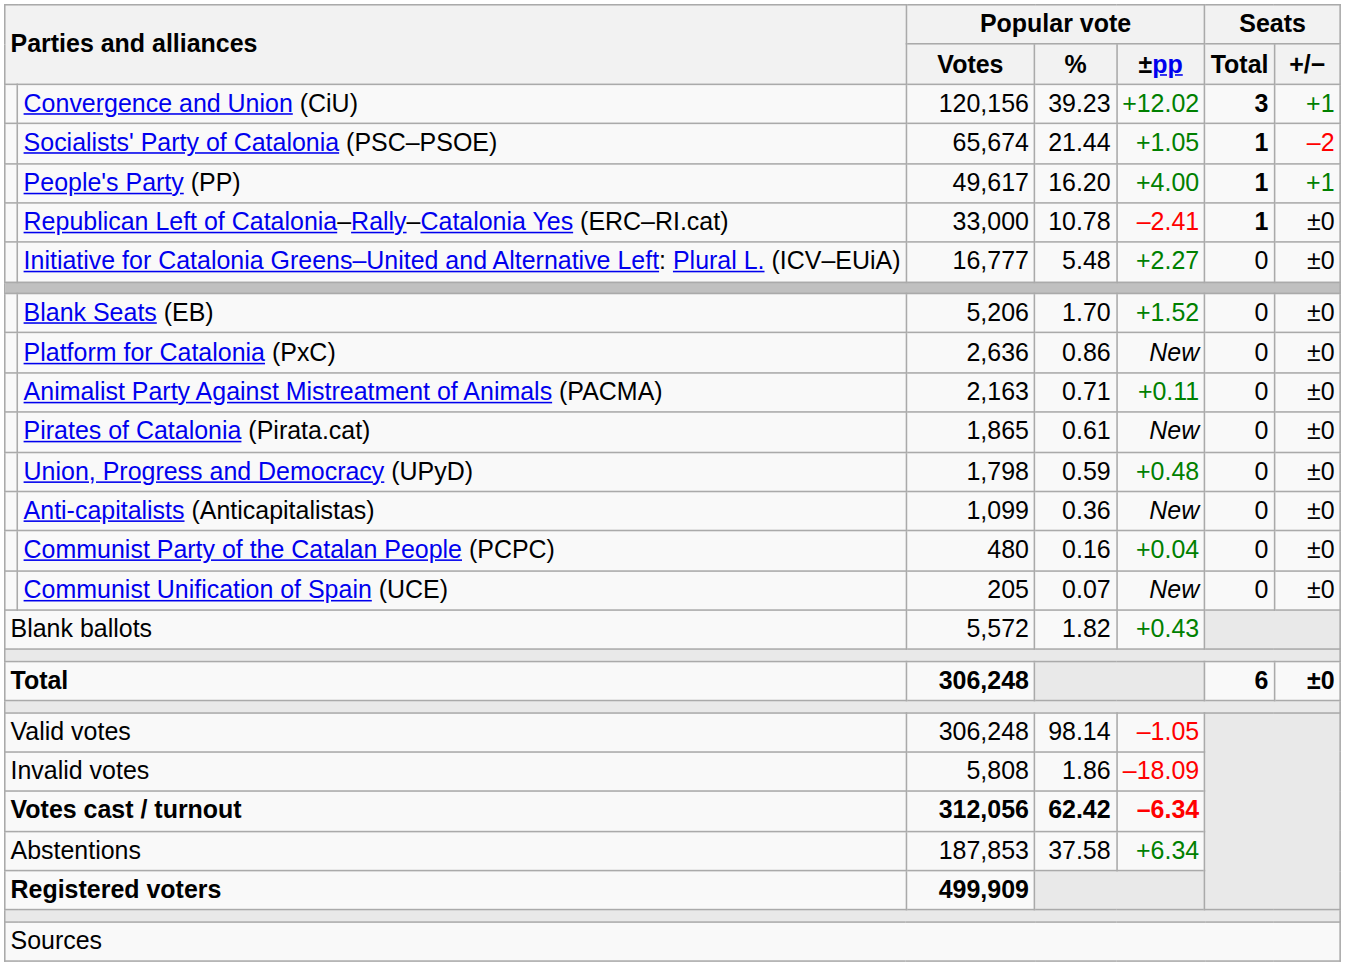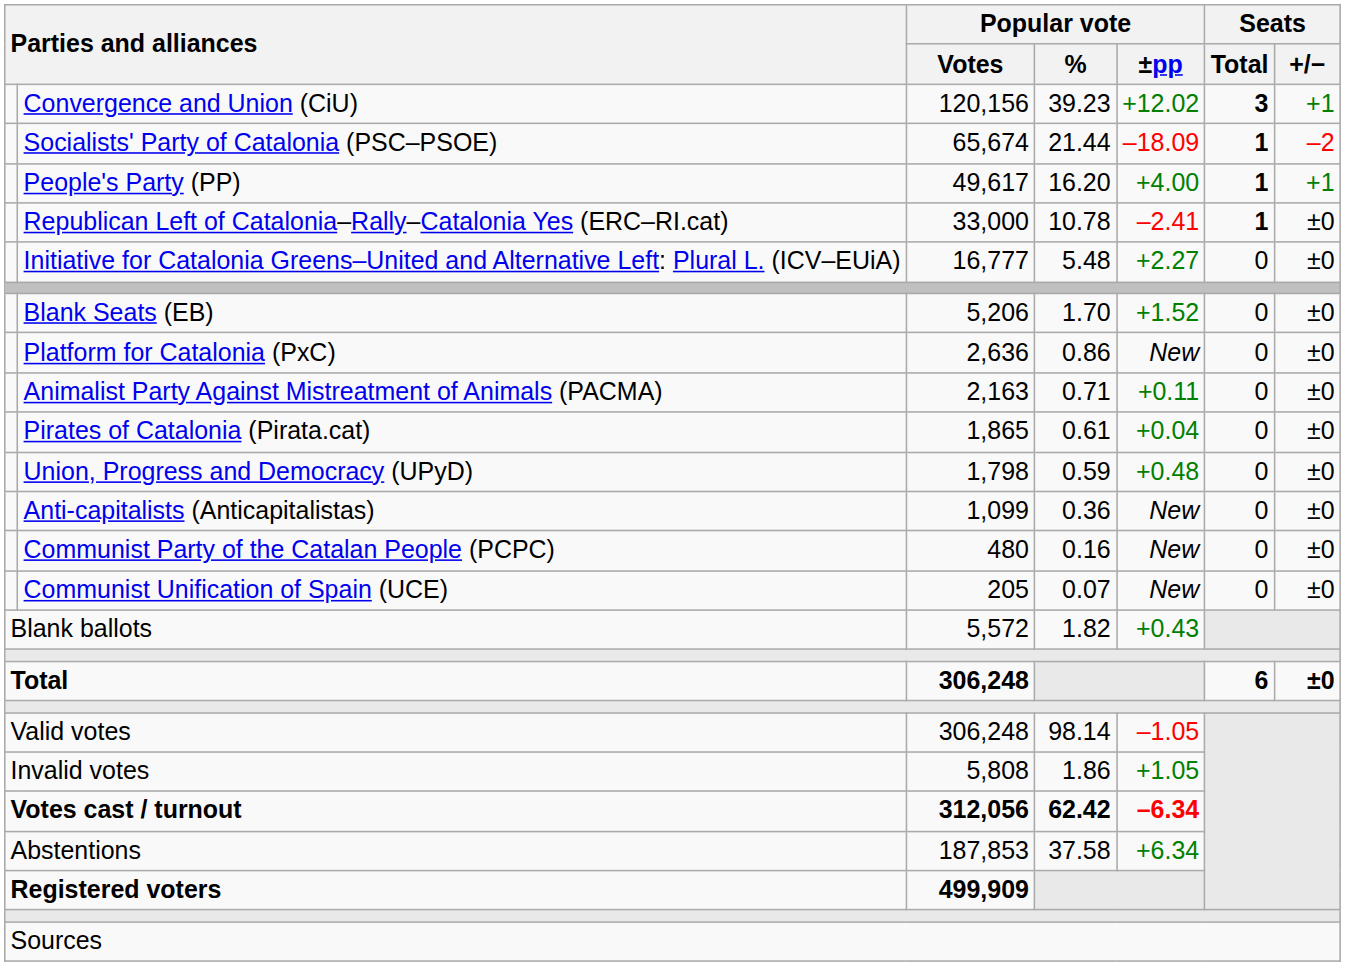(1168, 143) +1.05 -> (1161, 143) –18.09
(1174, 431) New -> (1168, 431) +0.04
(1168, 550) +0.04 -> (1174, 550) New
(1161, 771) –18.09 -> (1168, 771) +1.05
